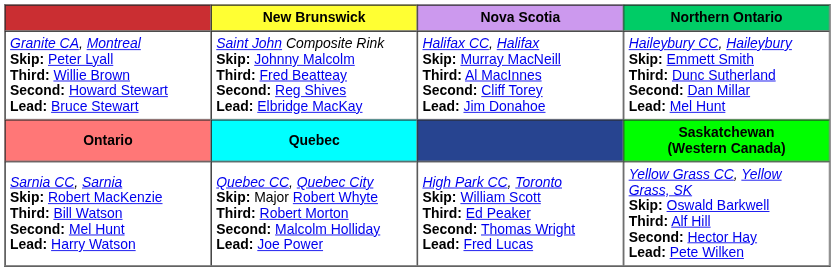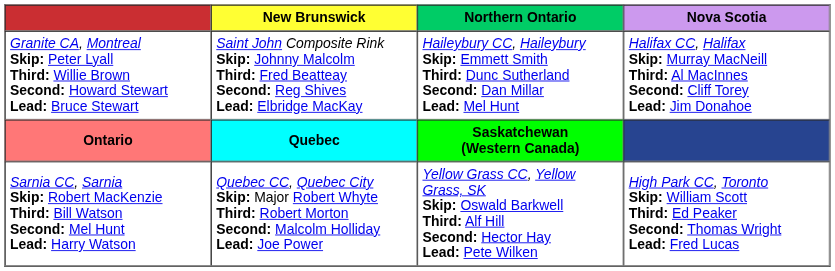columns swapped: (727, 17) <-> (520, 17)
